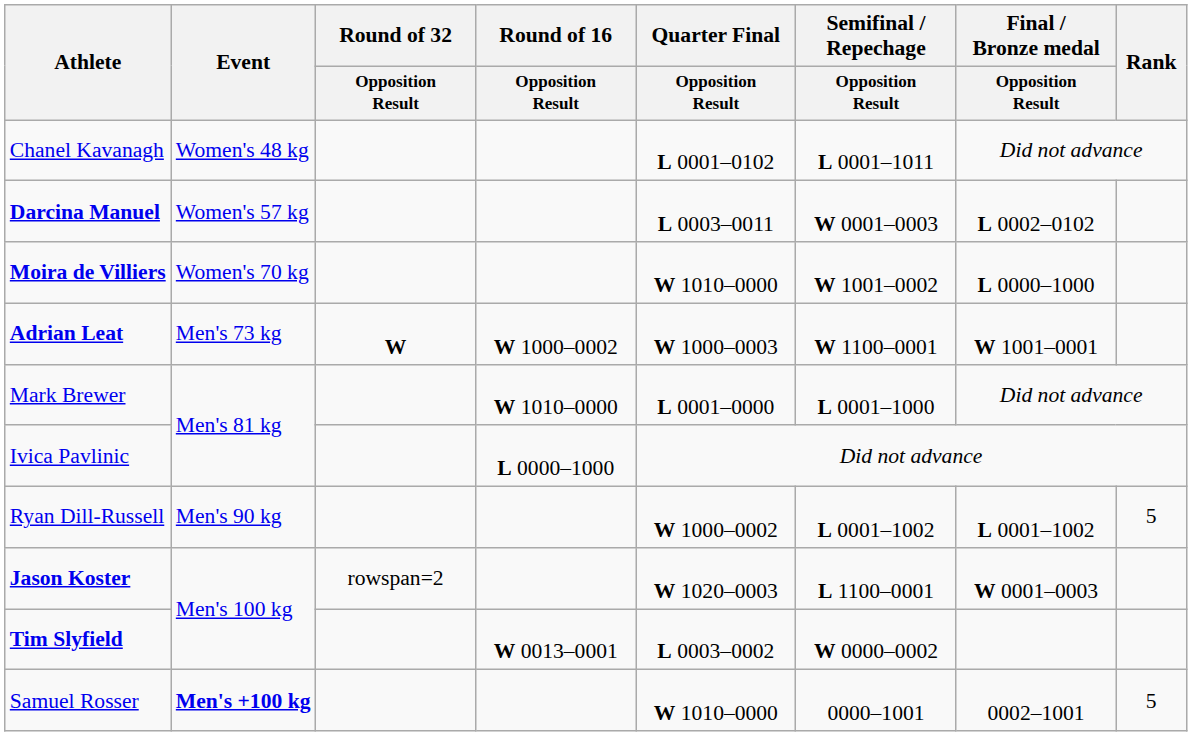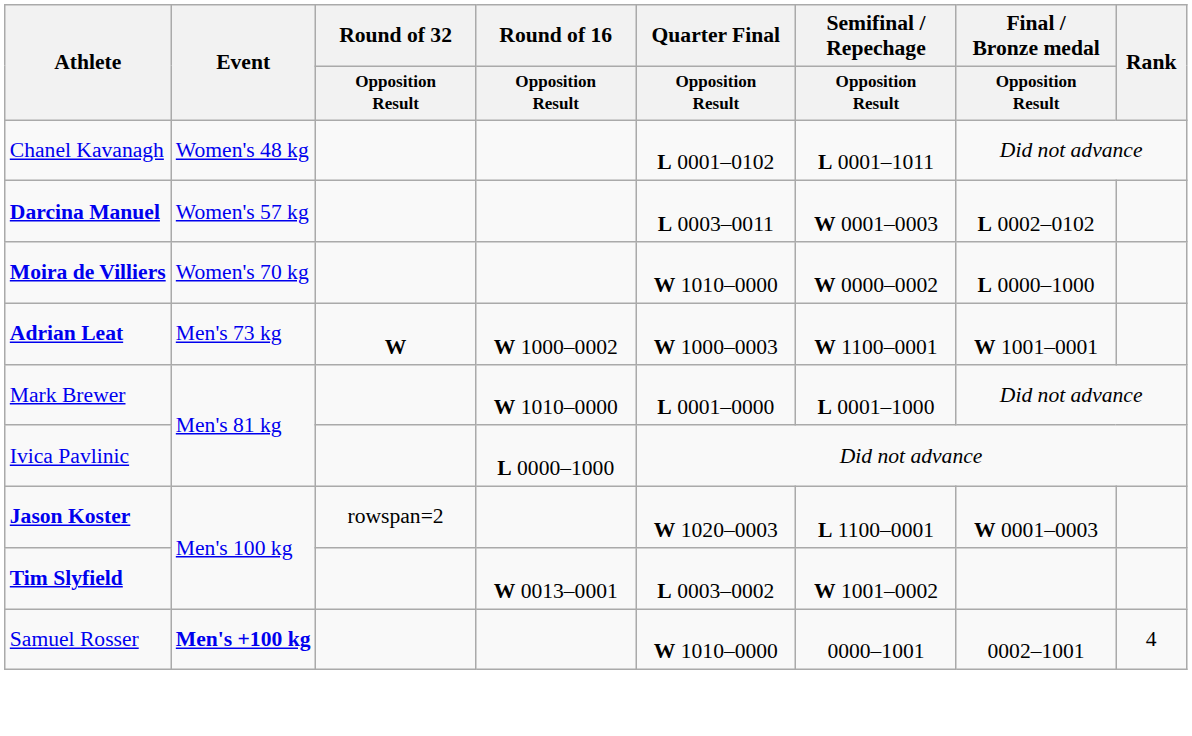(876, 285) W 1001–0002 -> (876, 285) W 0000–0002
- row: (87, 517)
(876, 652) W 0000–0002 -> (876, 590) W 1001–0002
(1151, 700) 5 -> (1151, 639) 4
